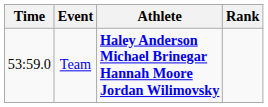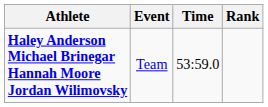columns swapped: (160, 16) <-> (29, 16)
